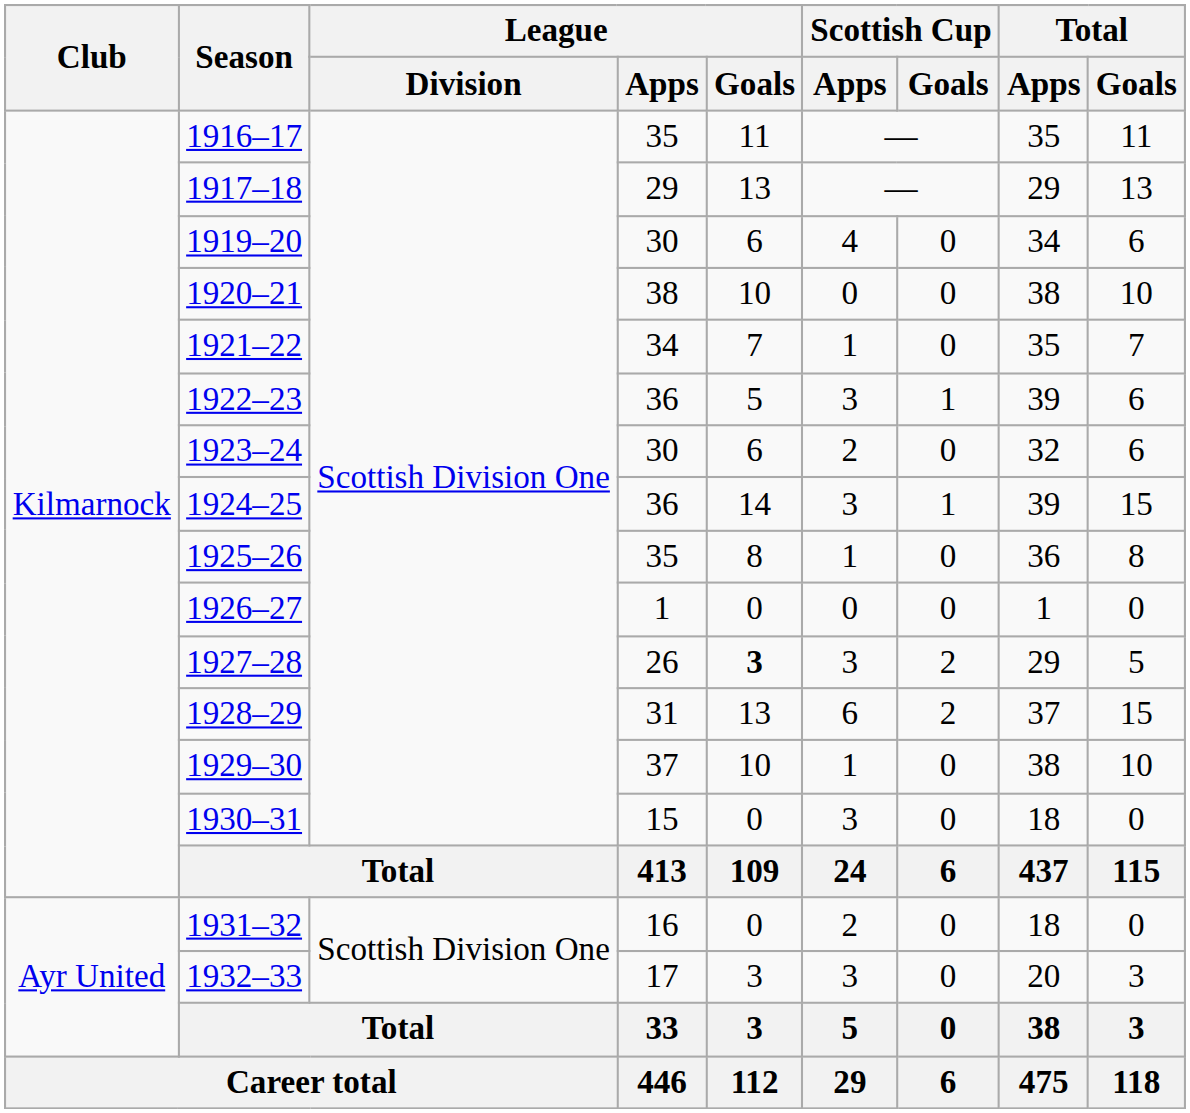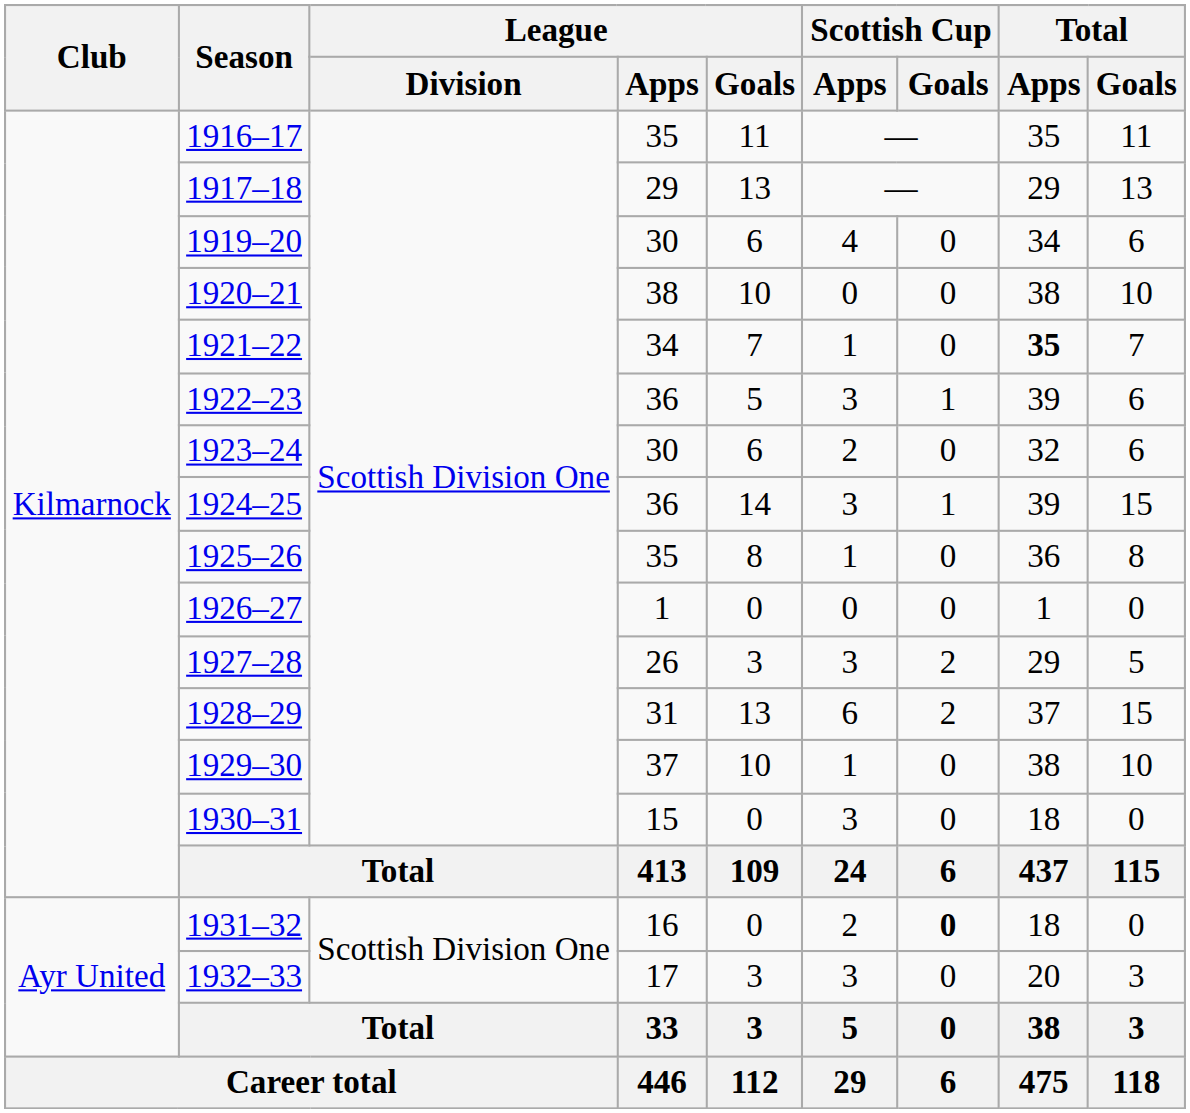(1044, 345) normal -> (1044, 345) bold
(755, 661) bold -> (755, 661) normal
(948, 923) normal -> (948, 923) bold
